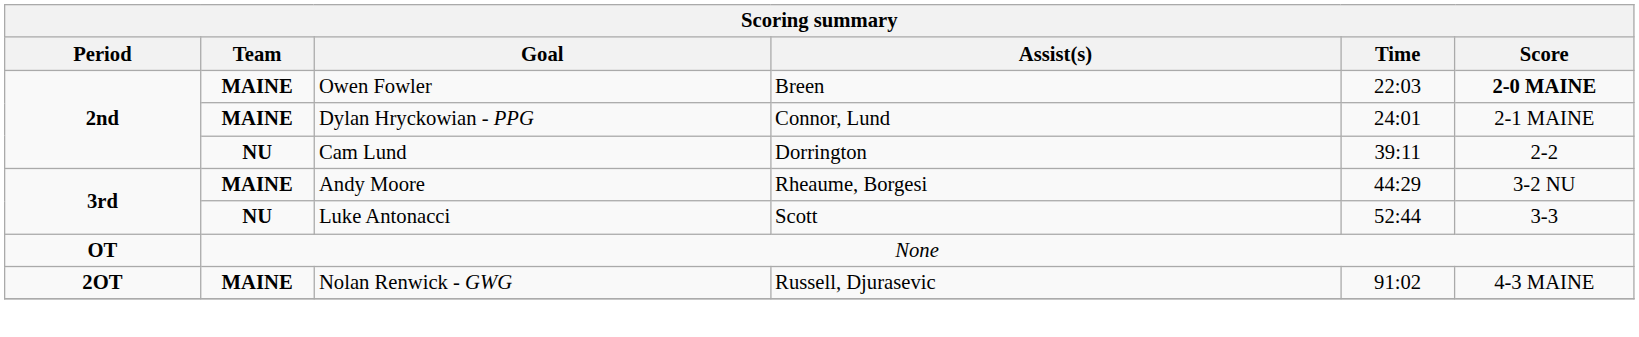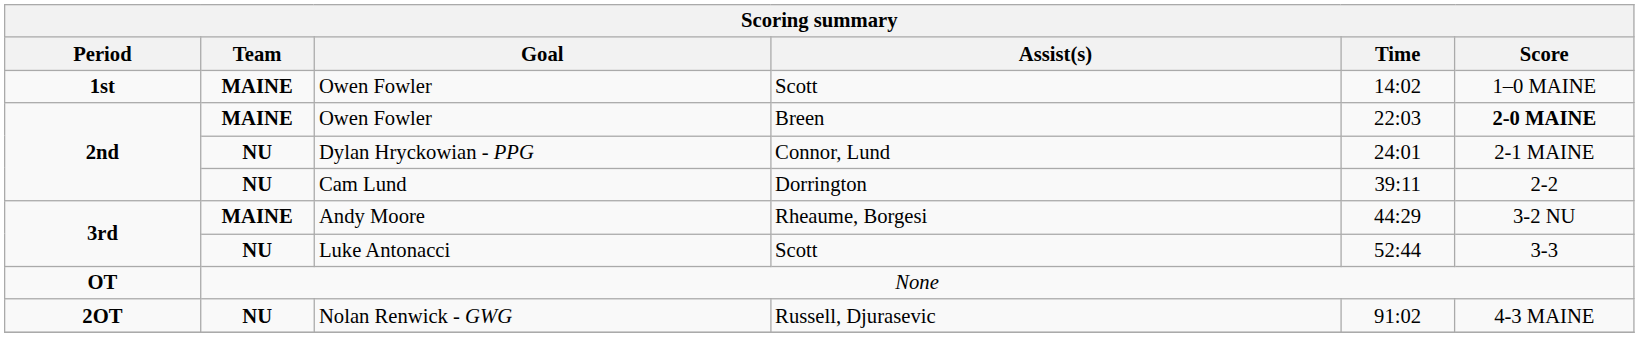+ row: (375, 86)
(257, 119) MAINE -> (257, 151) NU
(257, 282) MAINE -> (257, 315) NU
